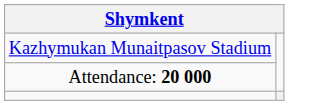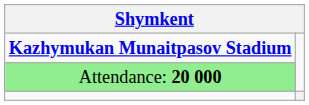(140, 47) normal -> (150, 47) bold
(140, 76) no background -> (150, 76) lightgreen background
